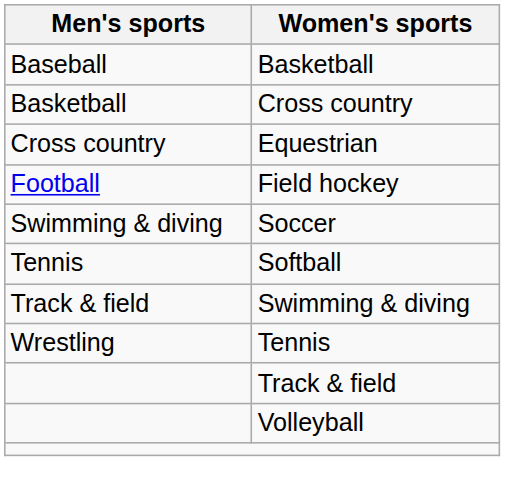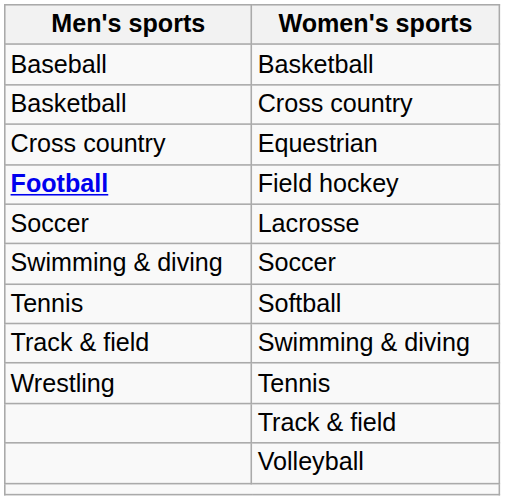(55, 183) normal -> (59, 183) bold
+ row: (309, 223)
